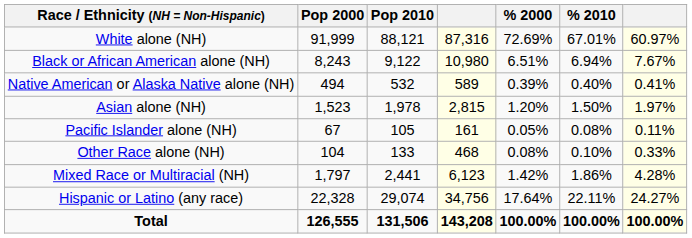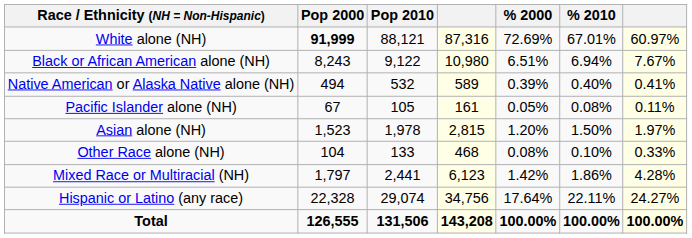(333, 38) normal -> (333, 38) bold
rows swapped: (151, 107) <-> (151, 130)
